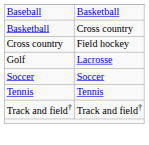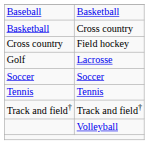+ row: (97, 127)
